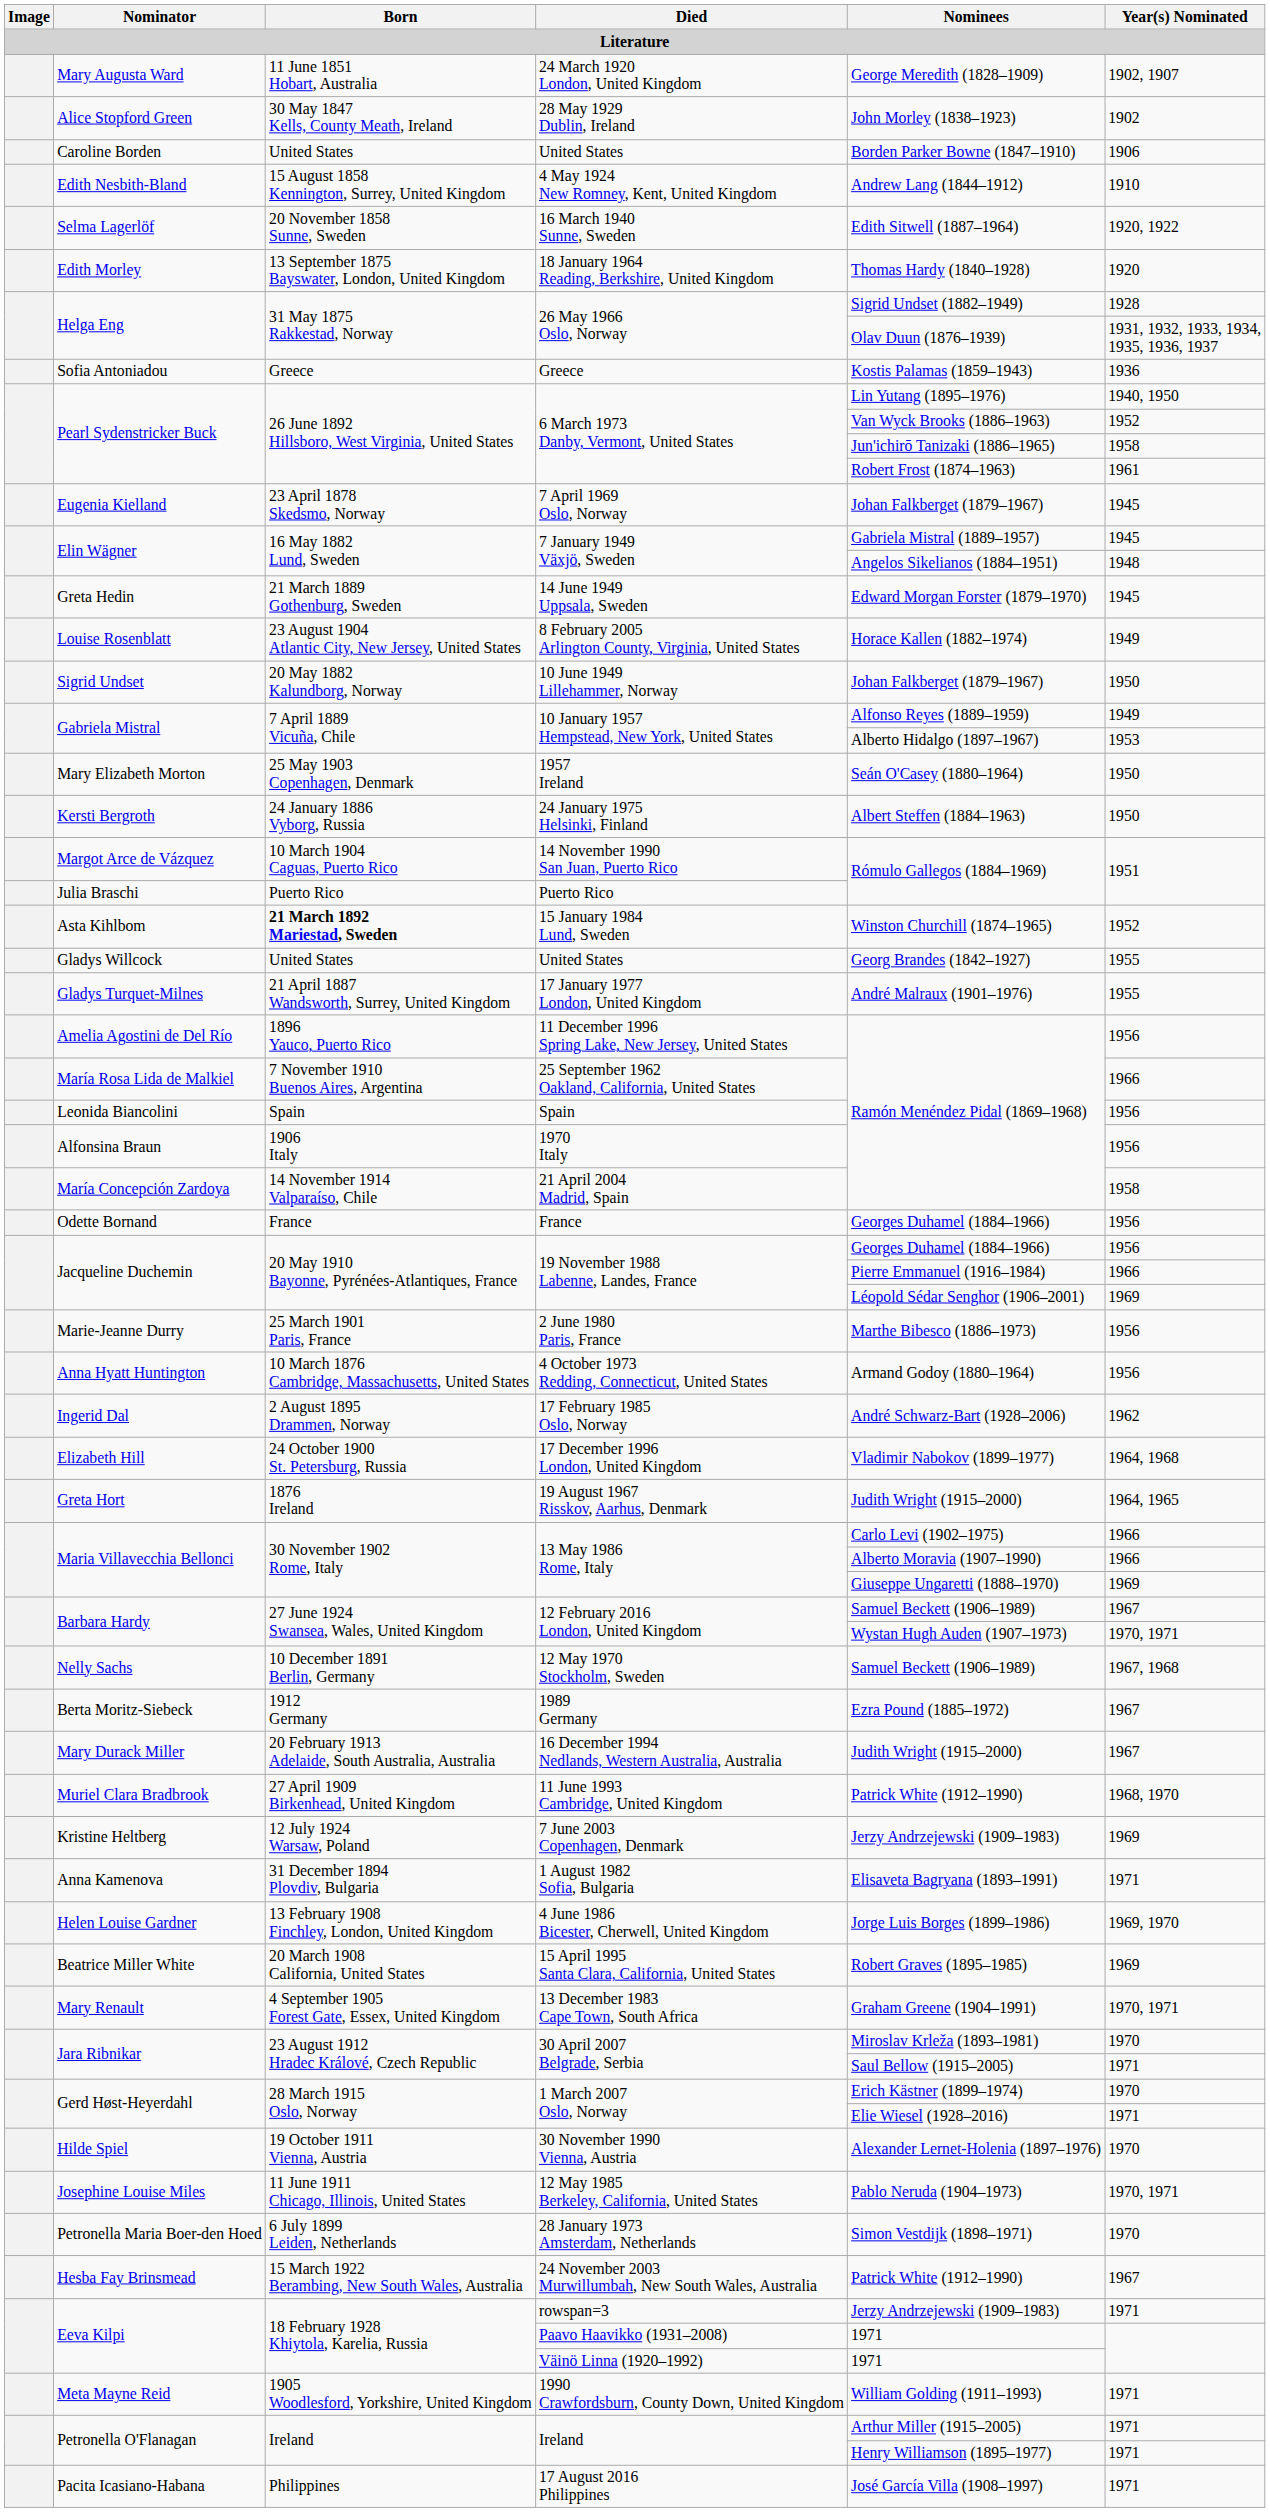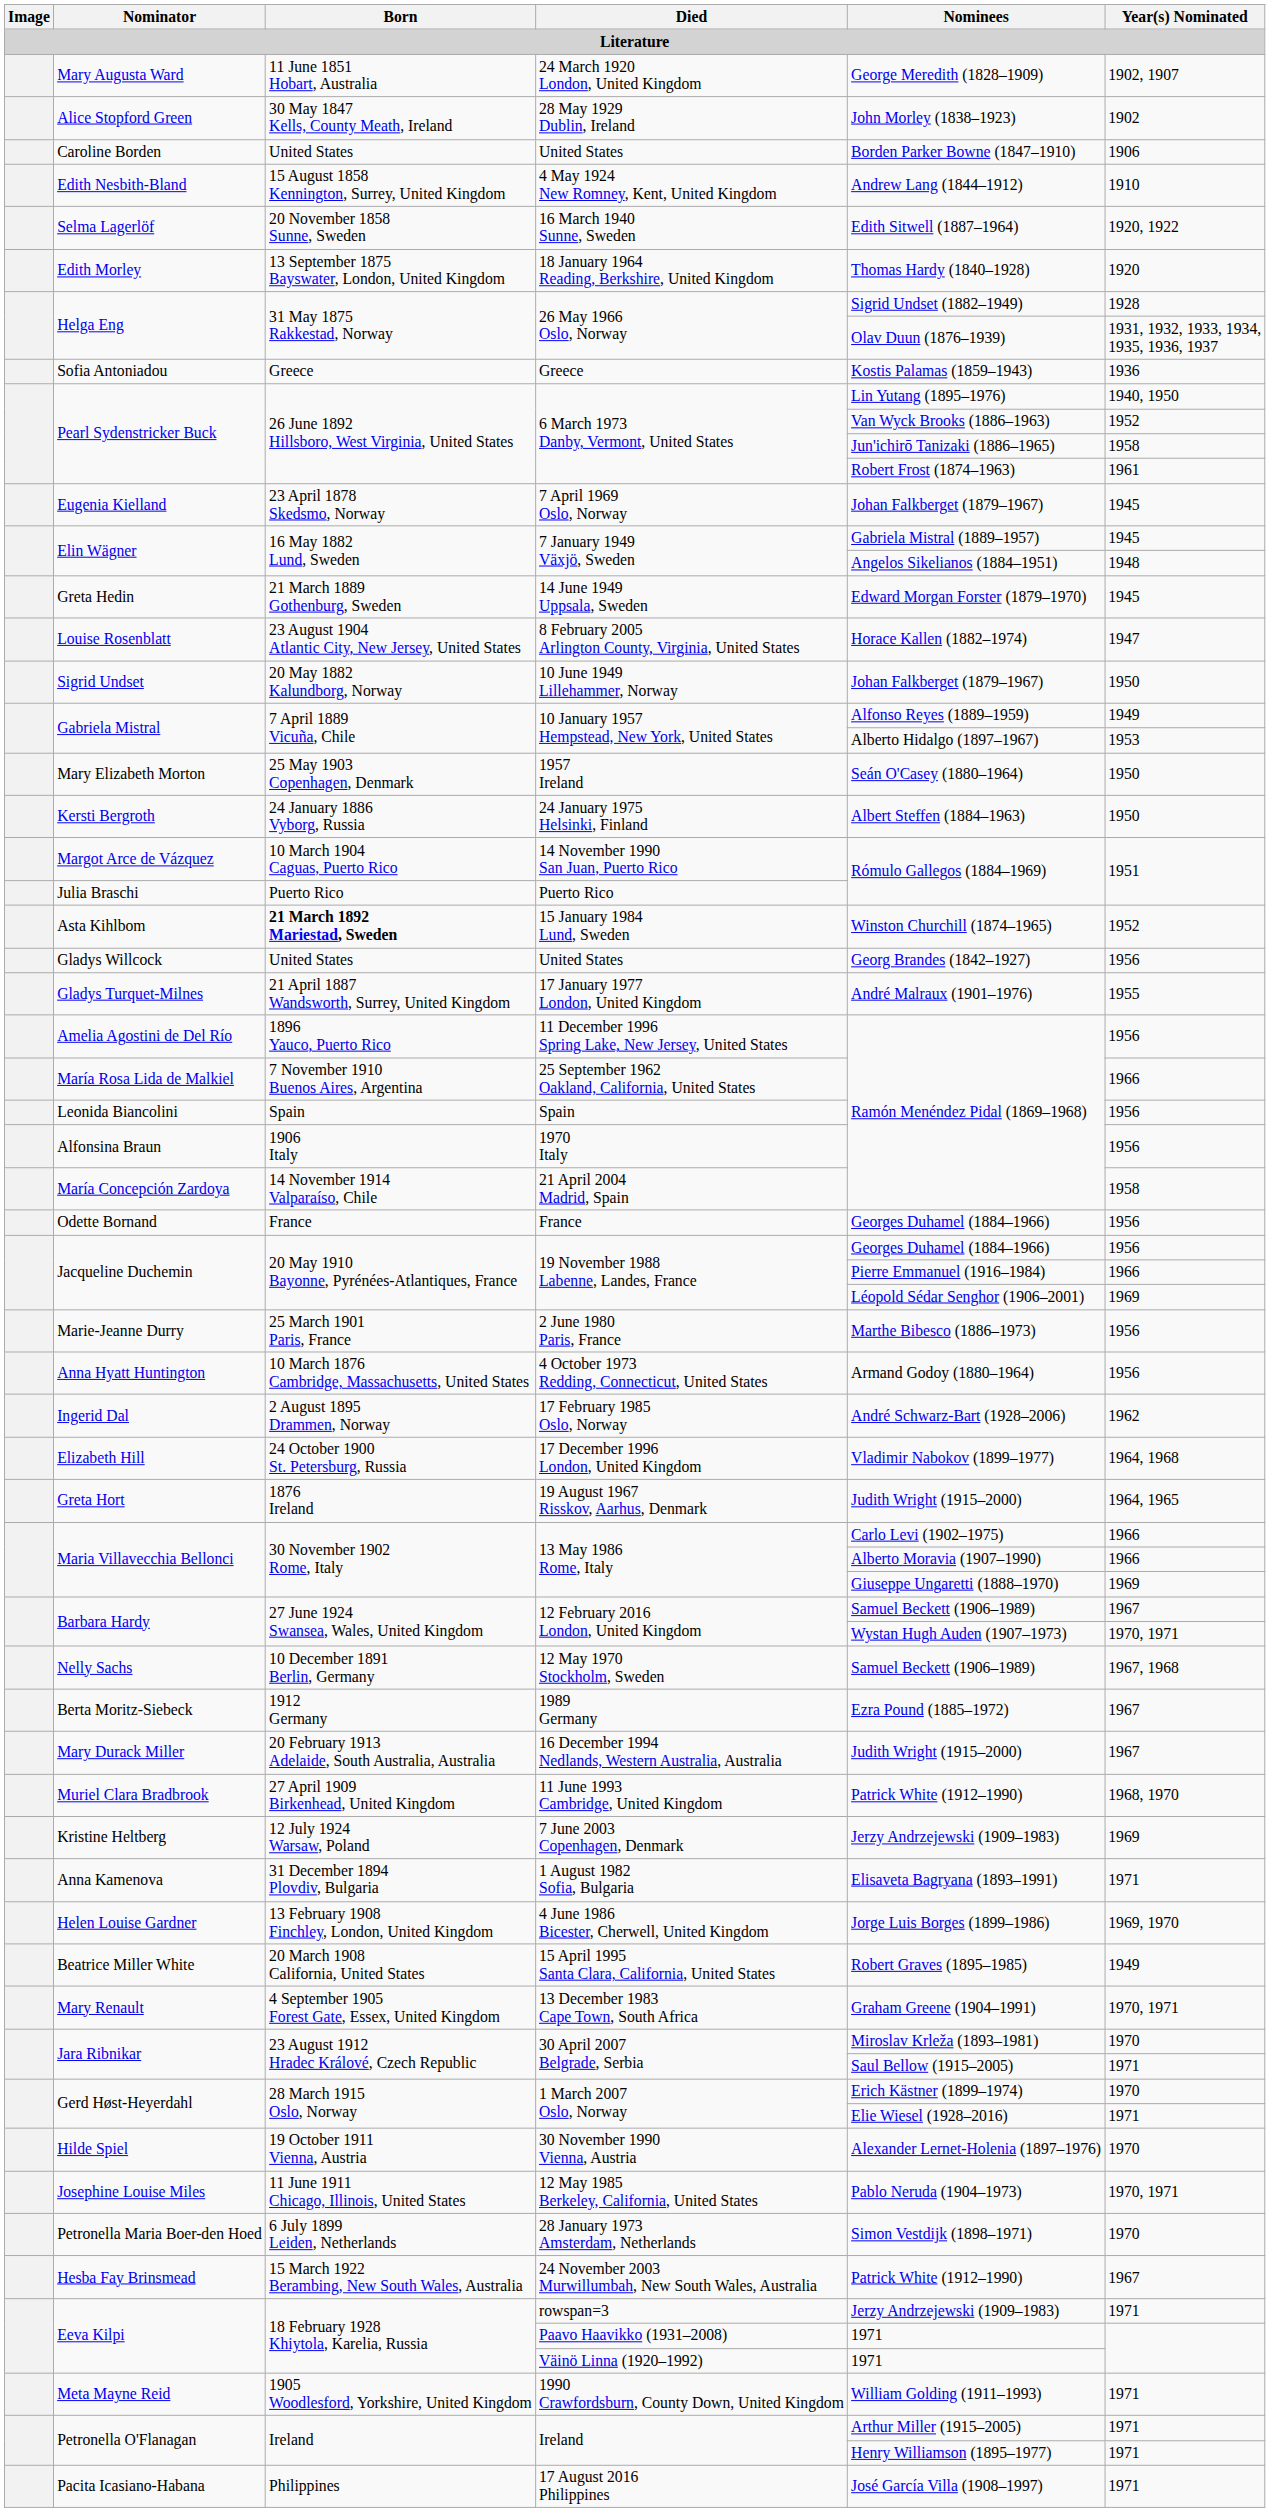(1124, 639) 1949 -> (1124, 639) 1947
(1124, 960) 1955 -> (1124, 960) 1956
(1124, 1965) 1969 -> (1124, 1965) 1949
